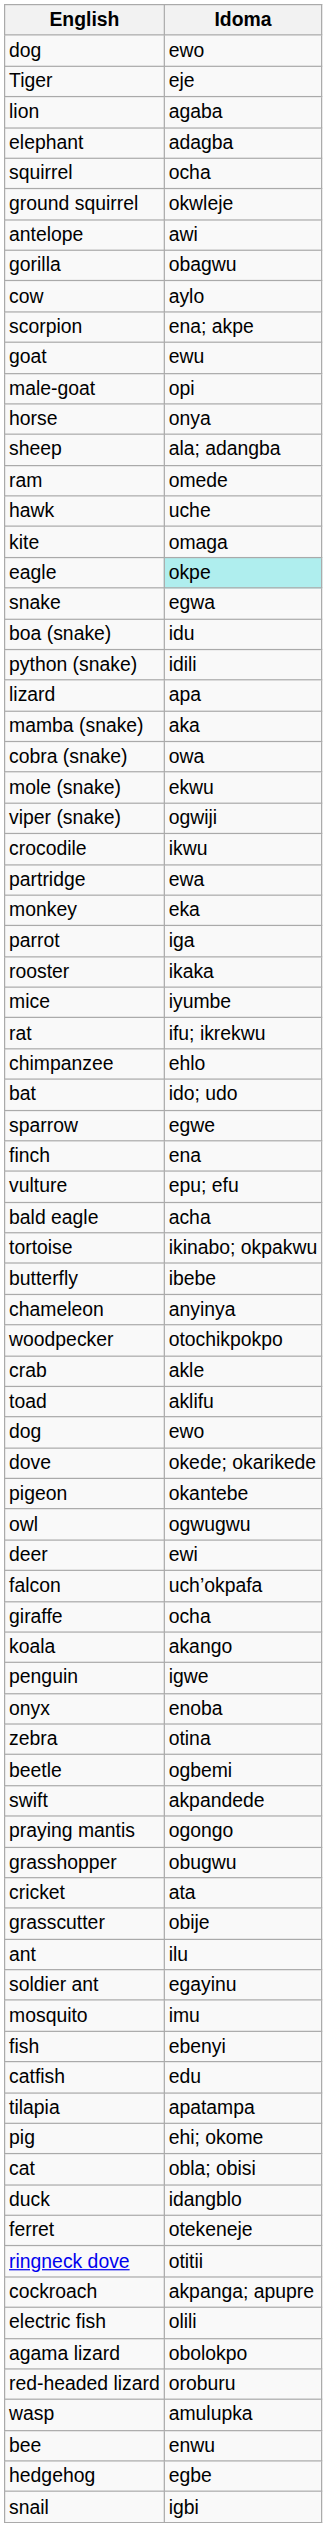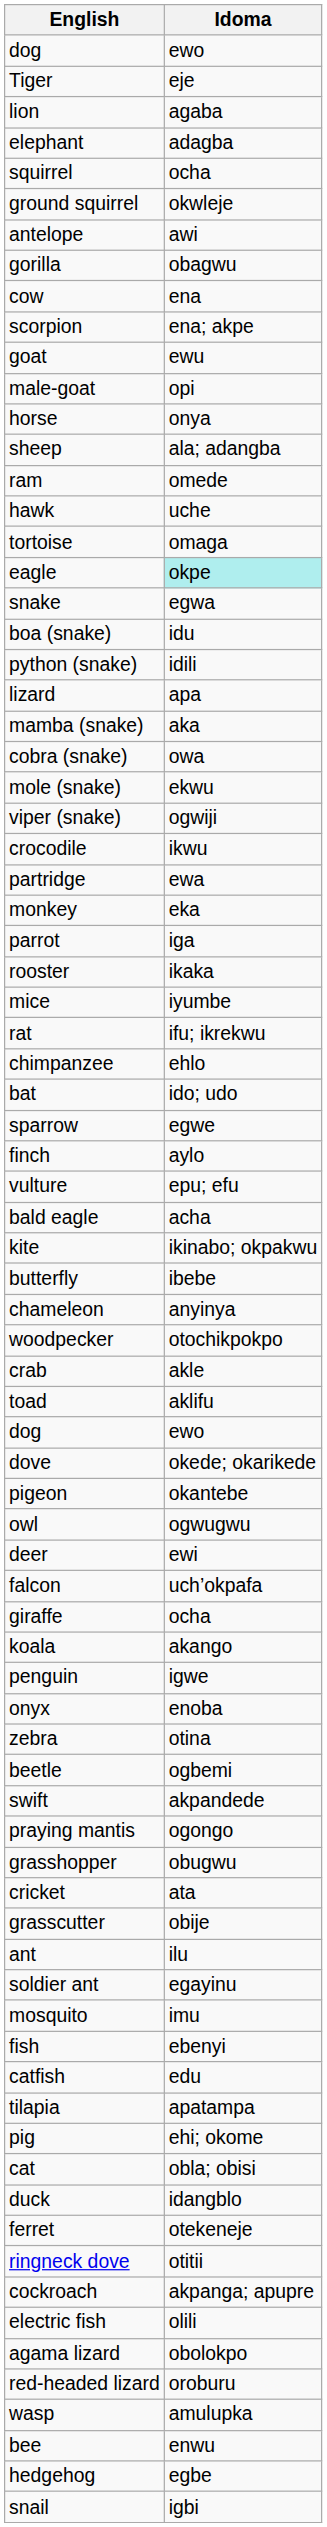(186, 296) aylo -> (185, 296) ena
(24, 541) kite -> (41, 541) tortoise
(185, 1155) ena -> (186, 1155) aylo
(41, 1248) tortoise -> (24, 1248) kite
